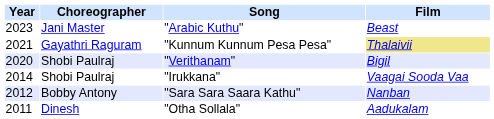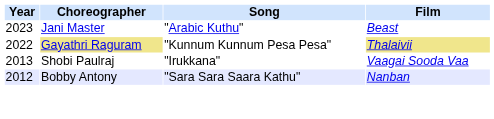(19, 44) 2021 -> (19, 44) 2022
(91, 44) no background -> (91, 44) khaki background
- row: (200, 61)
(19, 77) 2014 -> (19, 61) 2013
- row: (202, 109)
